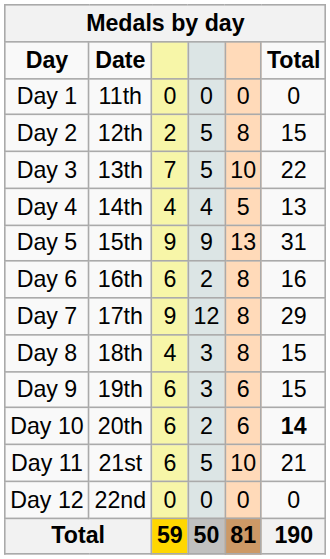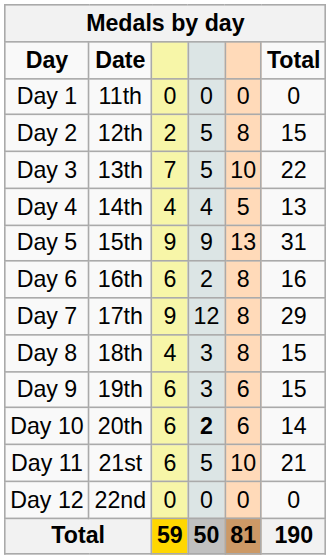(206, 426) normal -> (206, 426) bold
(294, 426) bold -> (294, 426) normal
